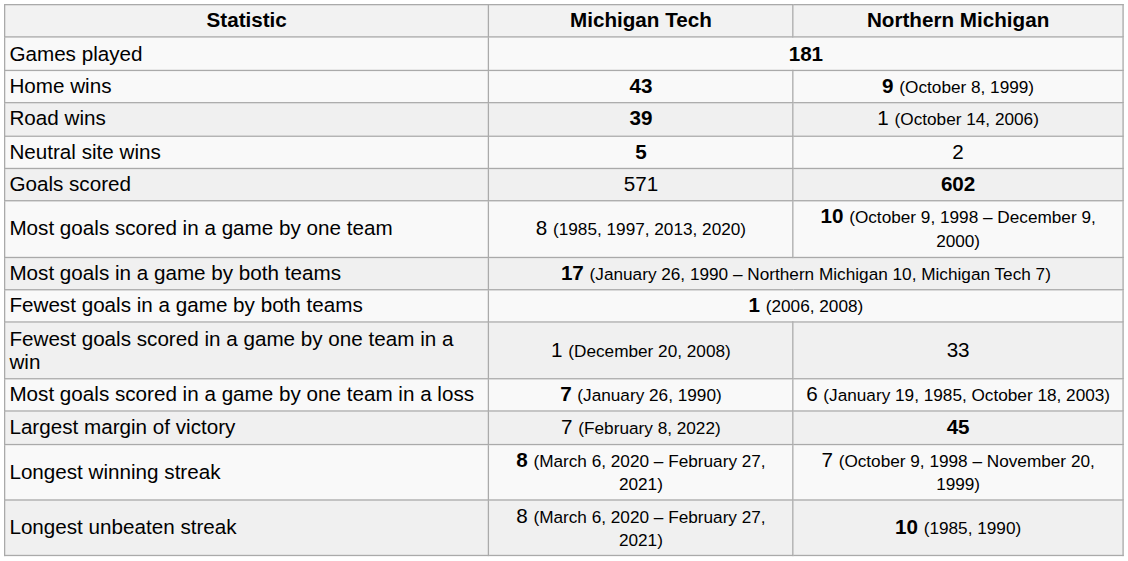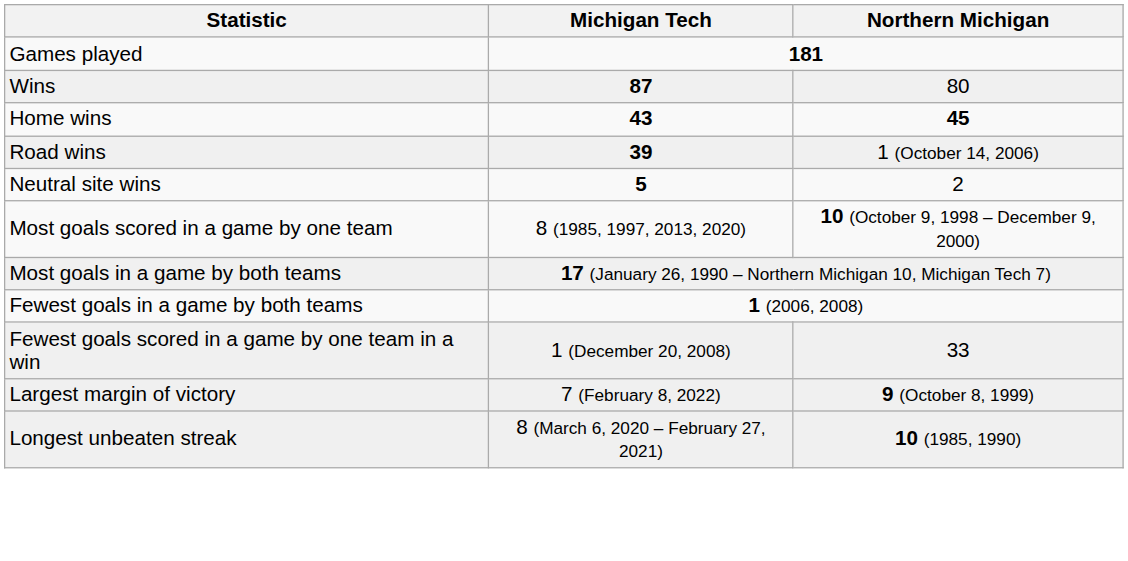+ row: (32, 86)
(958, 86) 9 (October 8, 1999) -> (958, 119) 45
- row: (70, 184)
- row: (242, 394)
(958, 427) 45 -> (958, 394) 9 (October 8, 1999)
- row: (115, 471)
